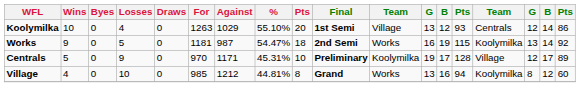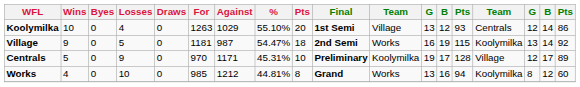(21, 43) Works -> (22, 43) Village
(22, 74) Village -> (21, 74) Works
